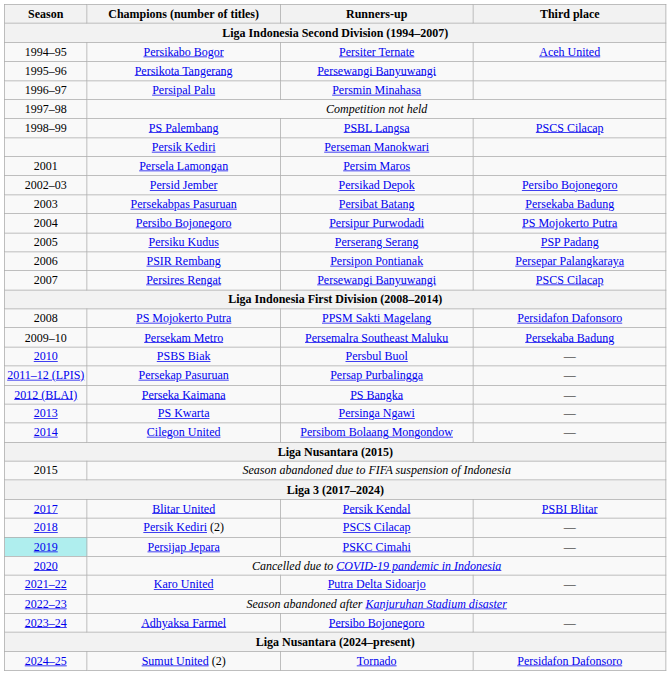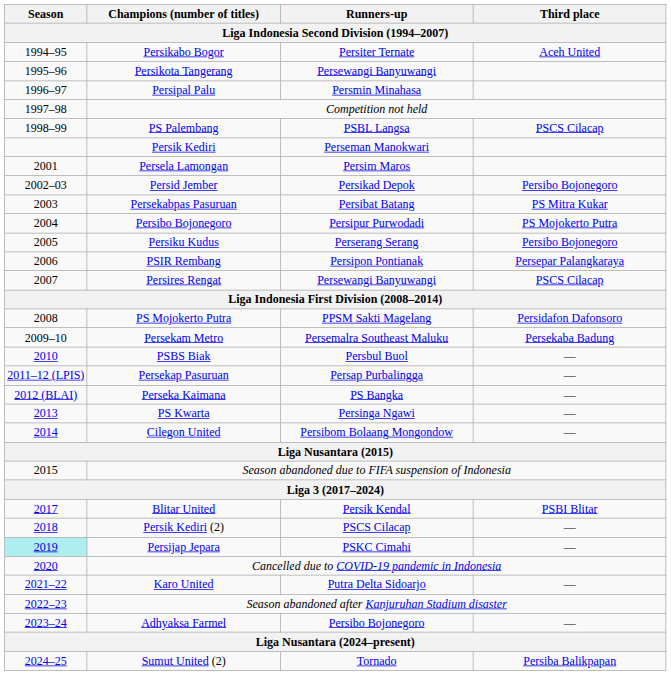(570, 204) Persekaba Badung -> (570, 204) PS Mitra Kukar
(570, 242) PSP Padang -> (570, 242) Persibo Bojonegoro
(570, 661) Persidafon Dafonsoro -> (570, 661) Persiba Balikpapan
